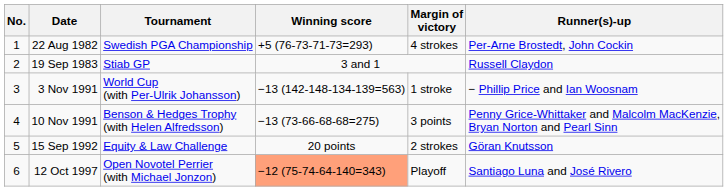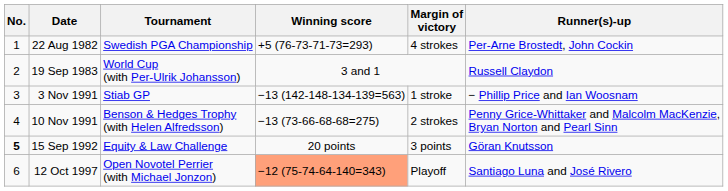(127, 64) Stiab GP -> (172, 71) World Cup (with Per-Ulrik Johansson)
(172, 89) World Cup (with Per-Ulrik Johansson) -> (127, 96) Stiab GP
(431, 121) 3 points -> (434, 121) 2 strokes
(17, 146) normal -> (17, 146) bold
(434, 146) 2 strokes -> (431, 146) 3 points
